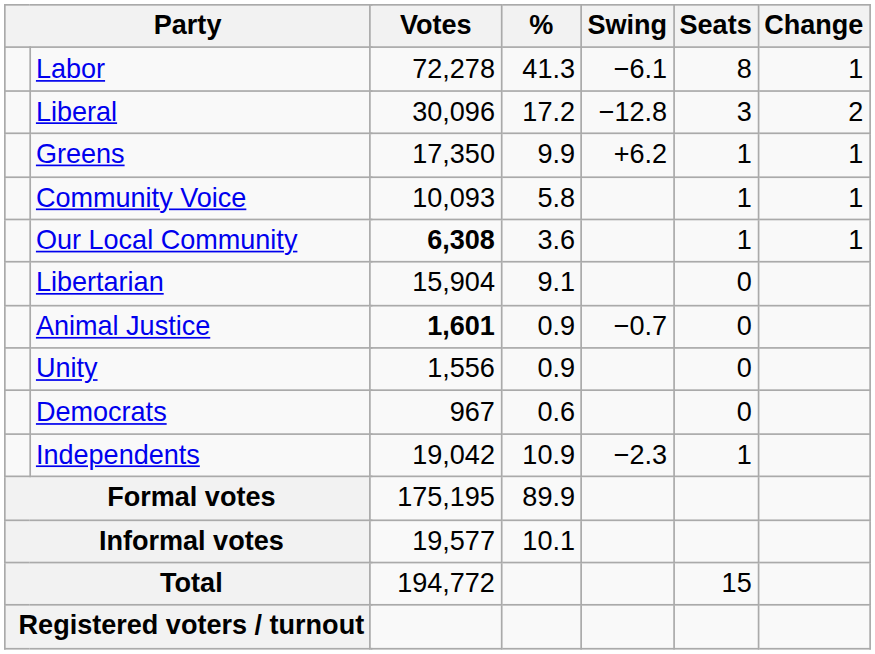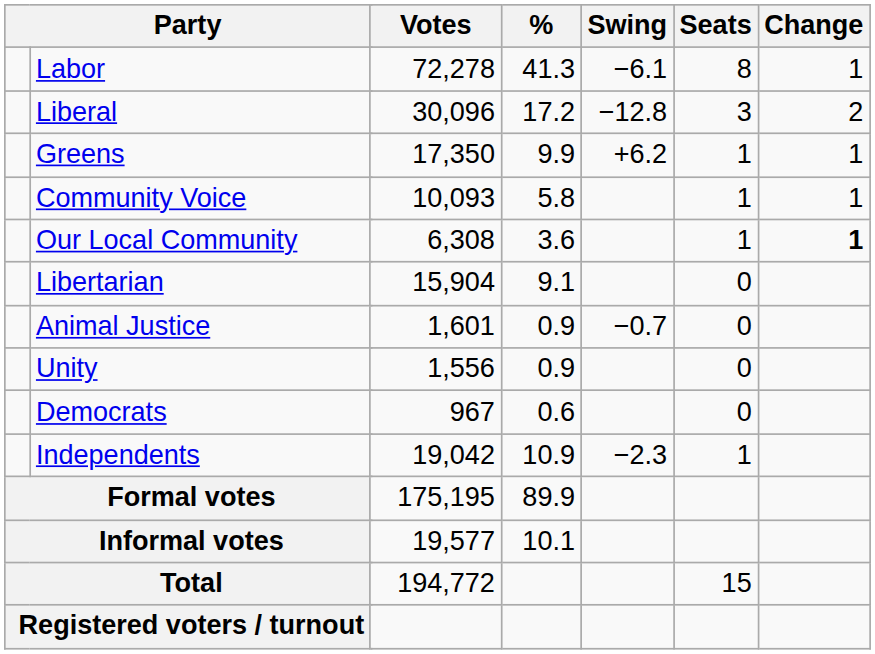(461, 240) bold -> (461, 240) normal
(856, 240) normal -> (856, 240) bold
(461, 326) bold -> (461, 326) normal
